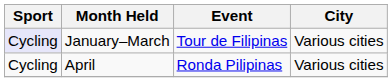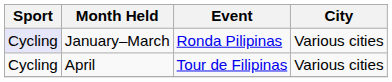(232, 40) Tour de Filipinas -> (229, 40) Ronda Pilipinas
(229, 64) Ronda Pilipinas -> (232, 64) Tour de Filipinas
